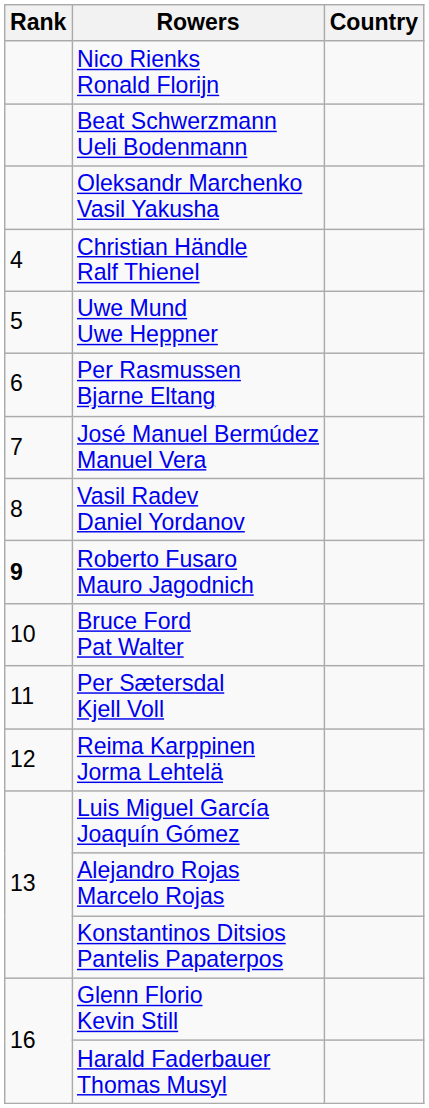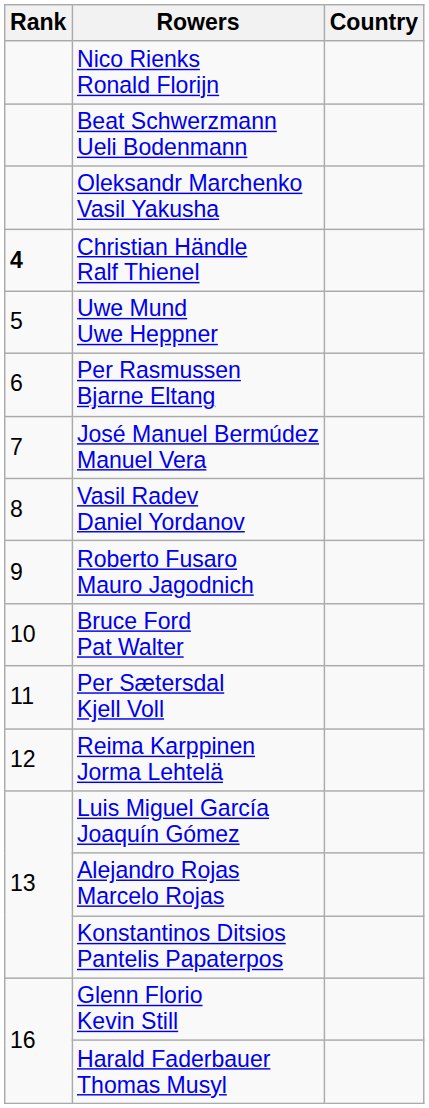(16, 259) normal -> (16, 259) bold
(16, 571) bold -> (16, 571) normal
